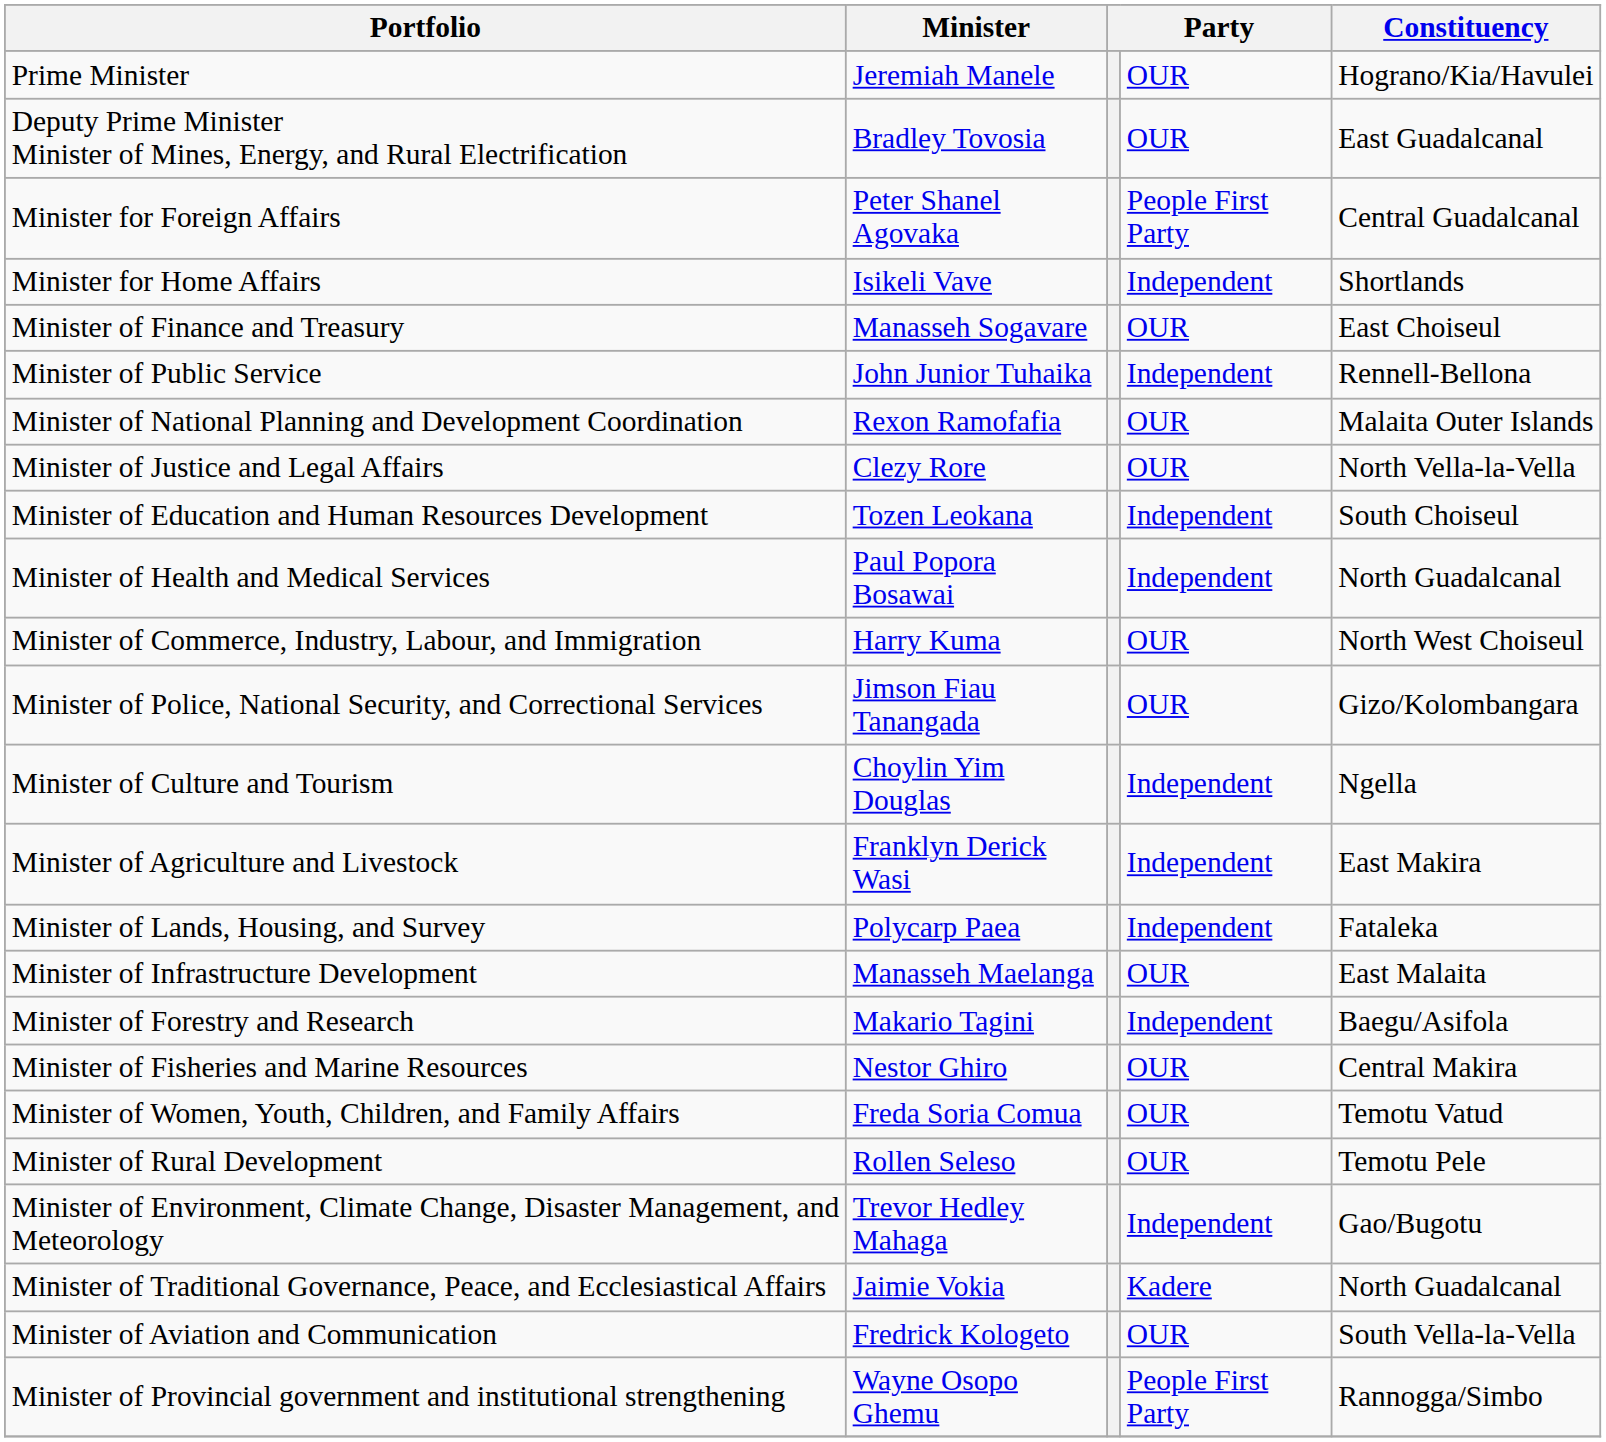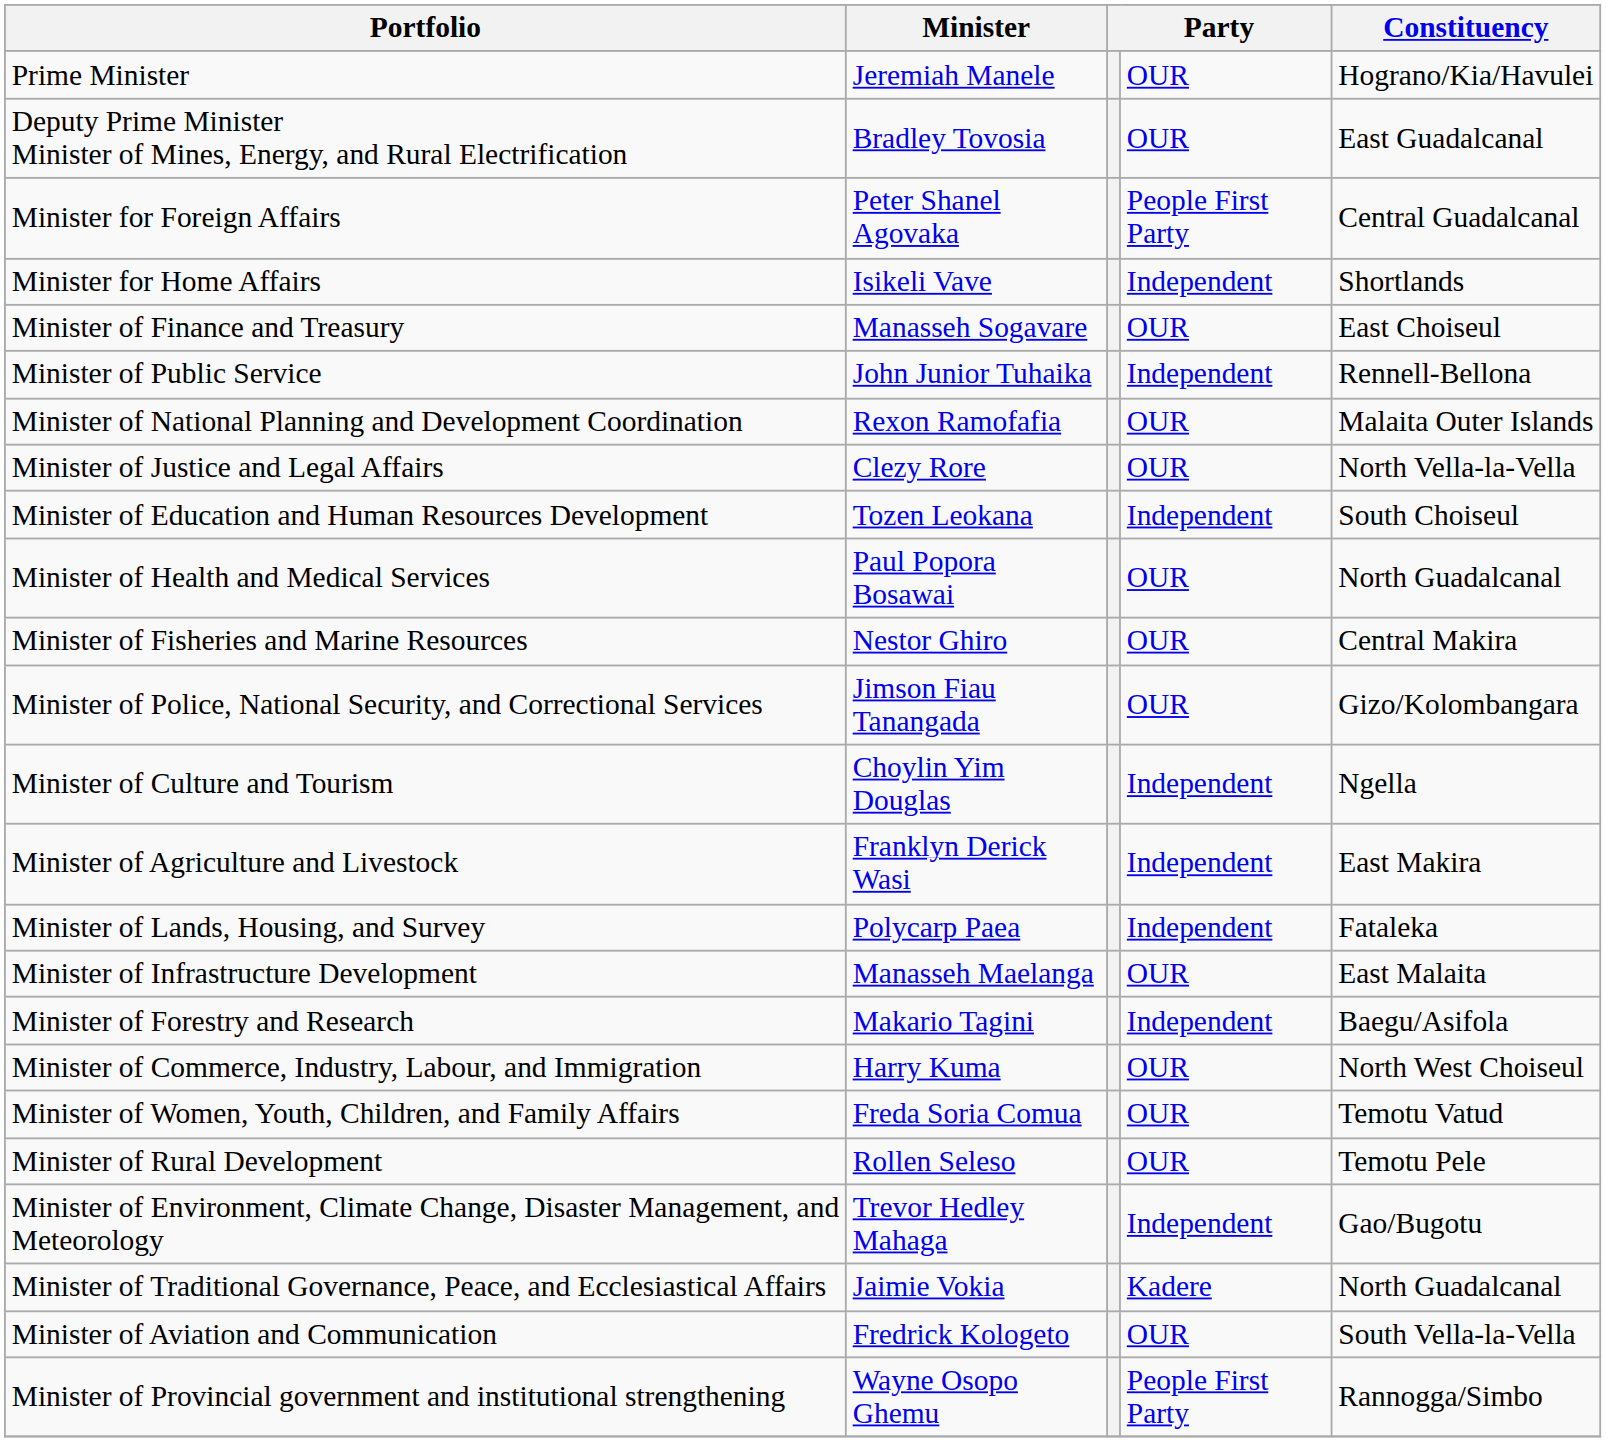(1200, 577) Independent -> (1158, 577) OUR
rows swapped: (356, 640) <-> (270, 1066)
